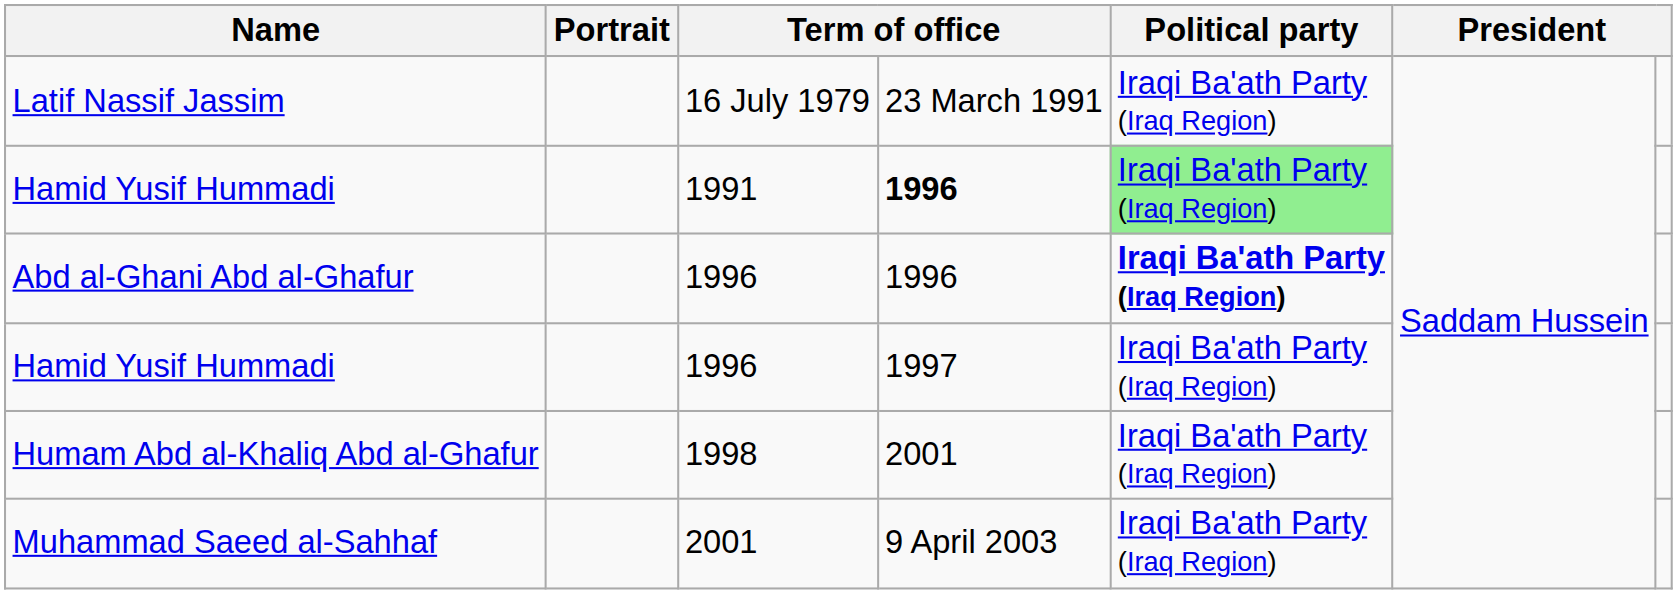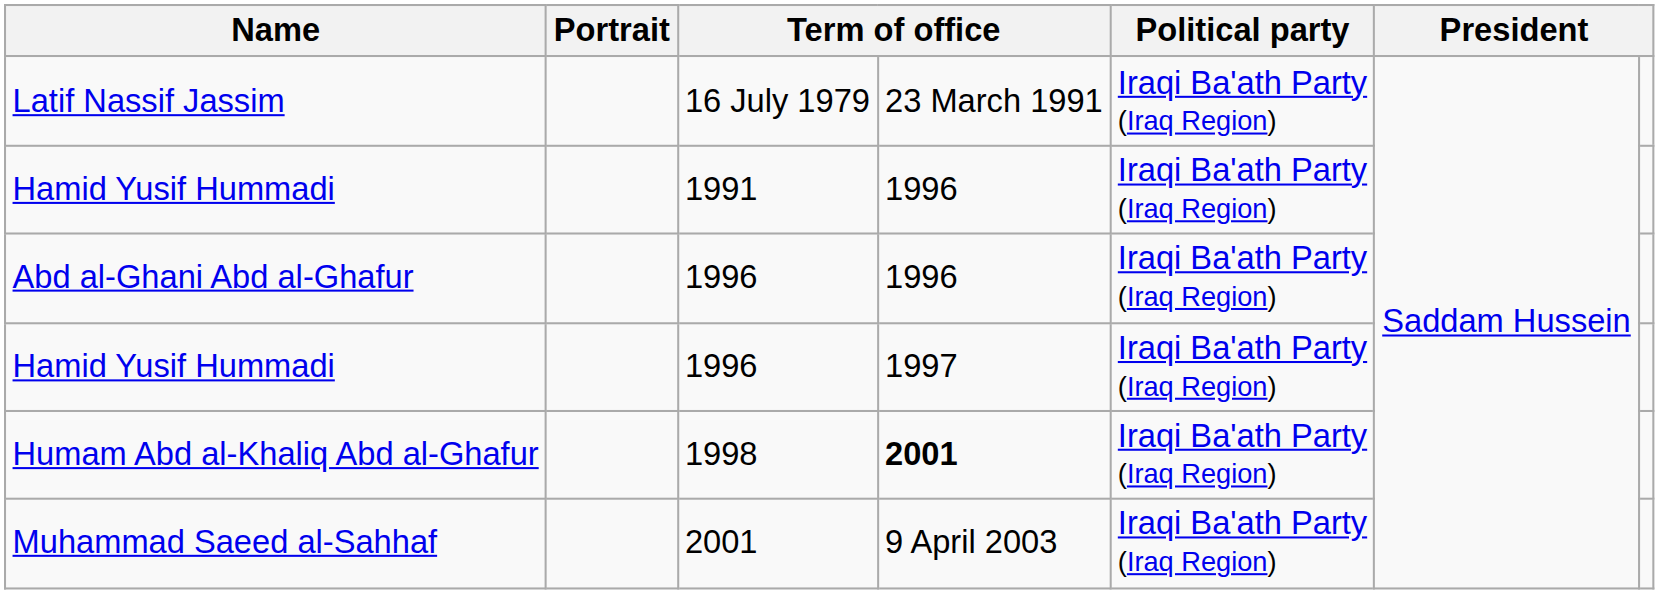(921, 188) bold -> (921, 188) normal
(1242, 188) lightgreen background -> (1242, 188) no background
(1251, 277) bold -> (1242, 277) normal
(921, 454) normal -> (921, 454) bold
